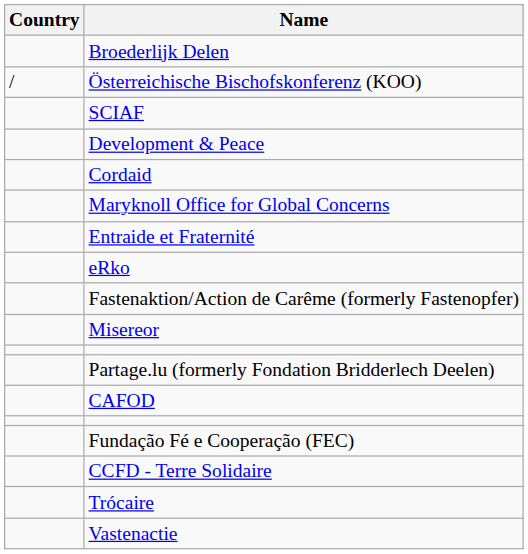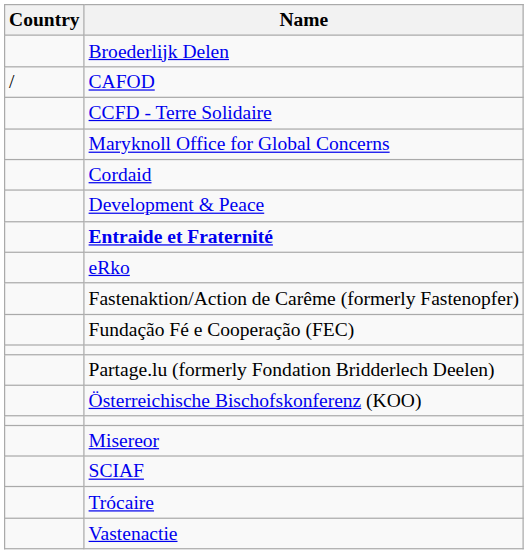(255, 81) Österreichische Bischofskonferenz (KOO) -> (122, 81) CAFOD
(116, 112) SCIAF -> (180, 112) CCFD - Terre Solidaire
(176, 143) Development & Peace -> (239, 143) Maryknoll Office for Global Concerns
(239, 205) Maryknoll Office for Global Concerns -> (176, 205) Development & Peace
(172, 236) normal -> (181, 236) bold
(124, 329) Misereor -> (221, 329) Fundação Fé e Cooperação (FEC)
(122, 400) CAFOD -> (255, 400) Österreichische Bischofskonferenz (KOO)
(221, 440) Fundação Fé e Cooperação (FEC) -> (124, 440) Misereor
(180, 471) CCFD - Terre Solidaire -> (116, 471) SCIAF
